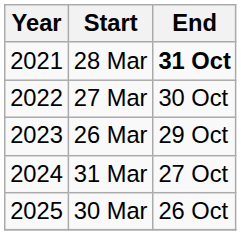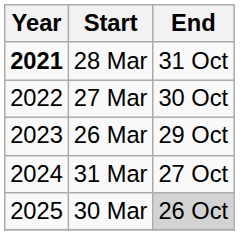(37, 60) normal -> (37, 60) bold
(195, 60) bold -> (193, 60) normal
(193, 211) no background -> (193, 211) lightgrey background
